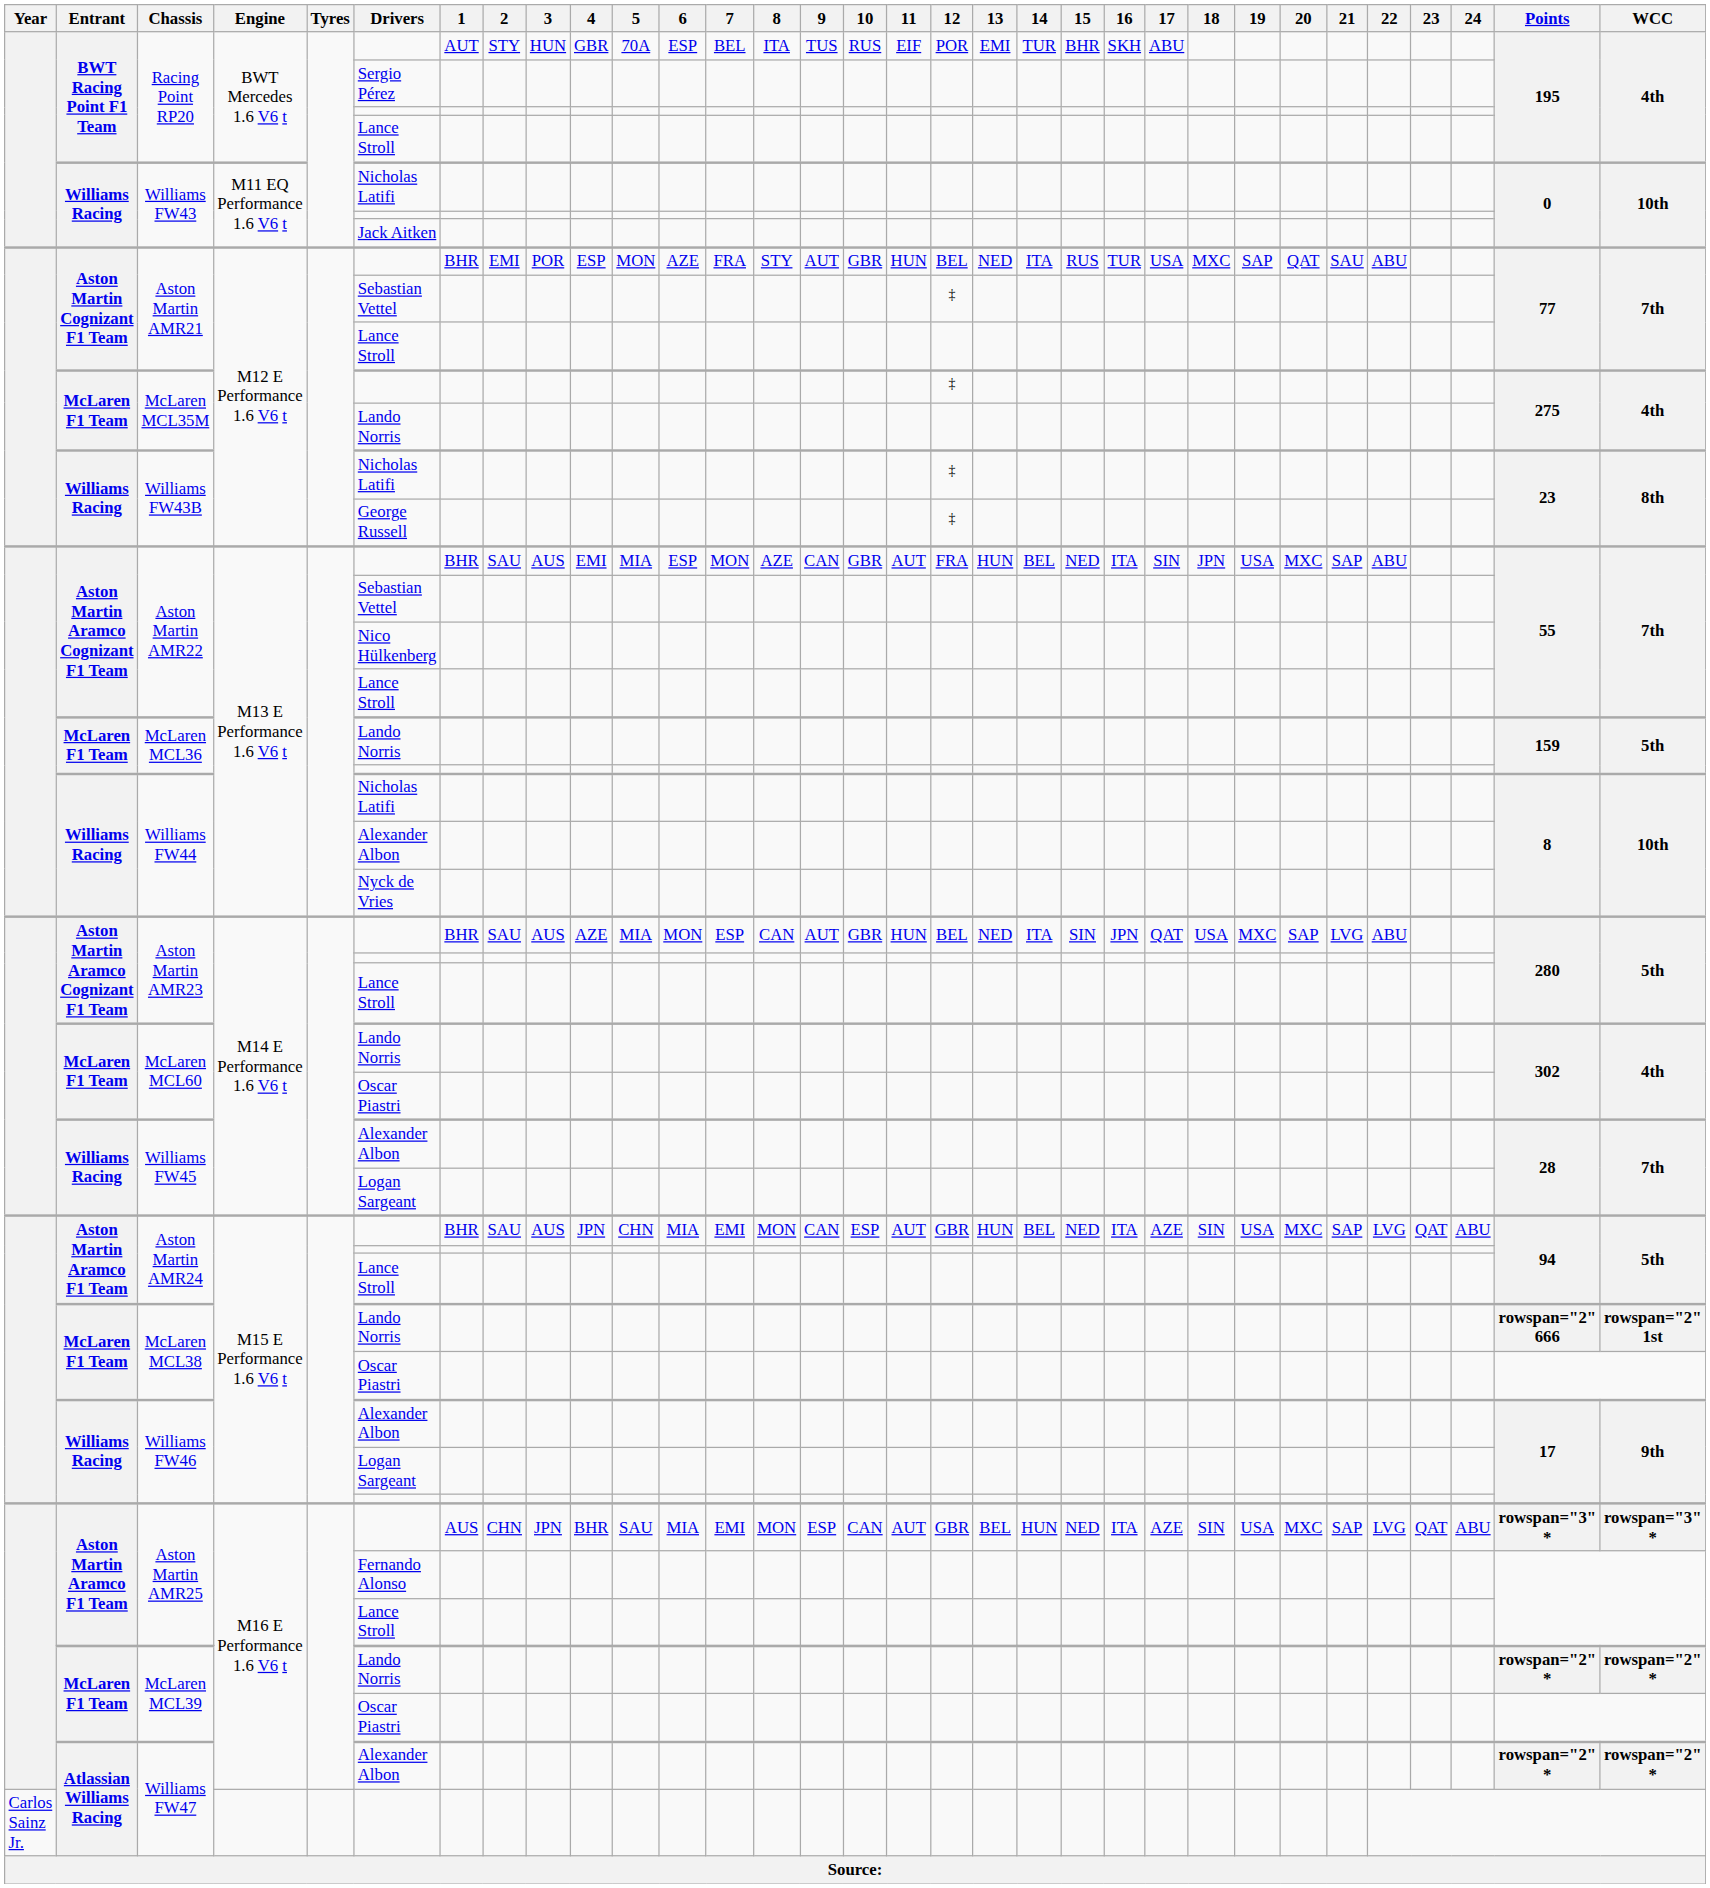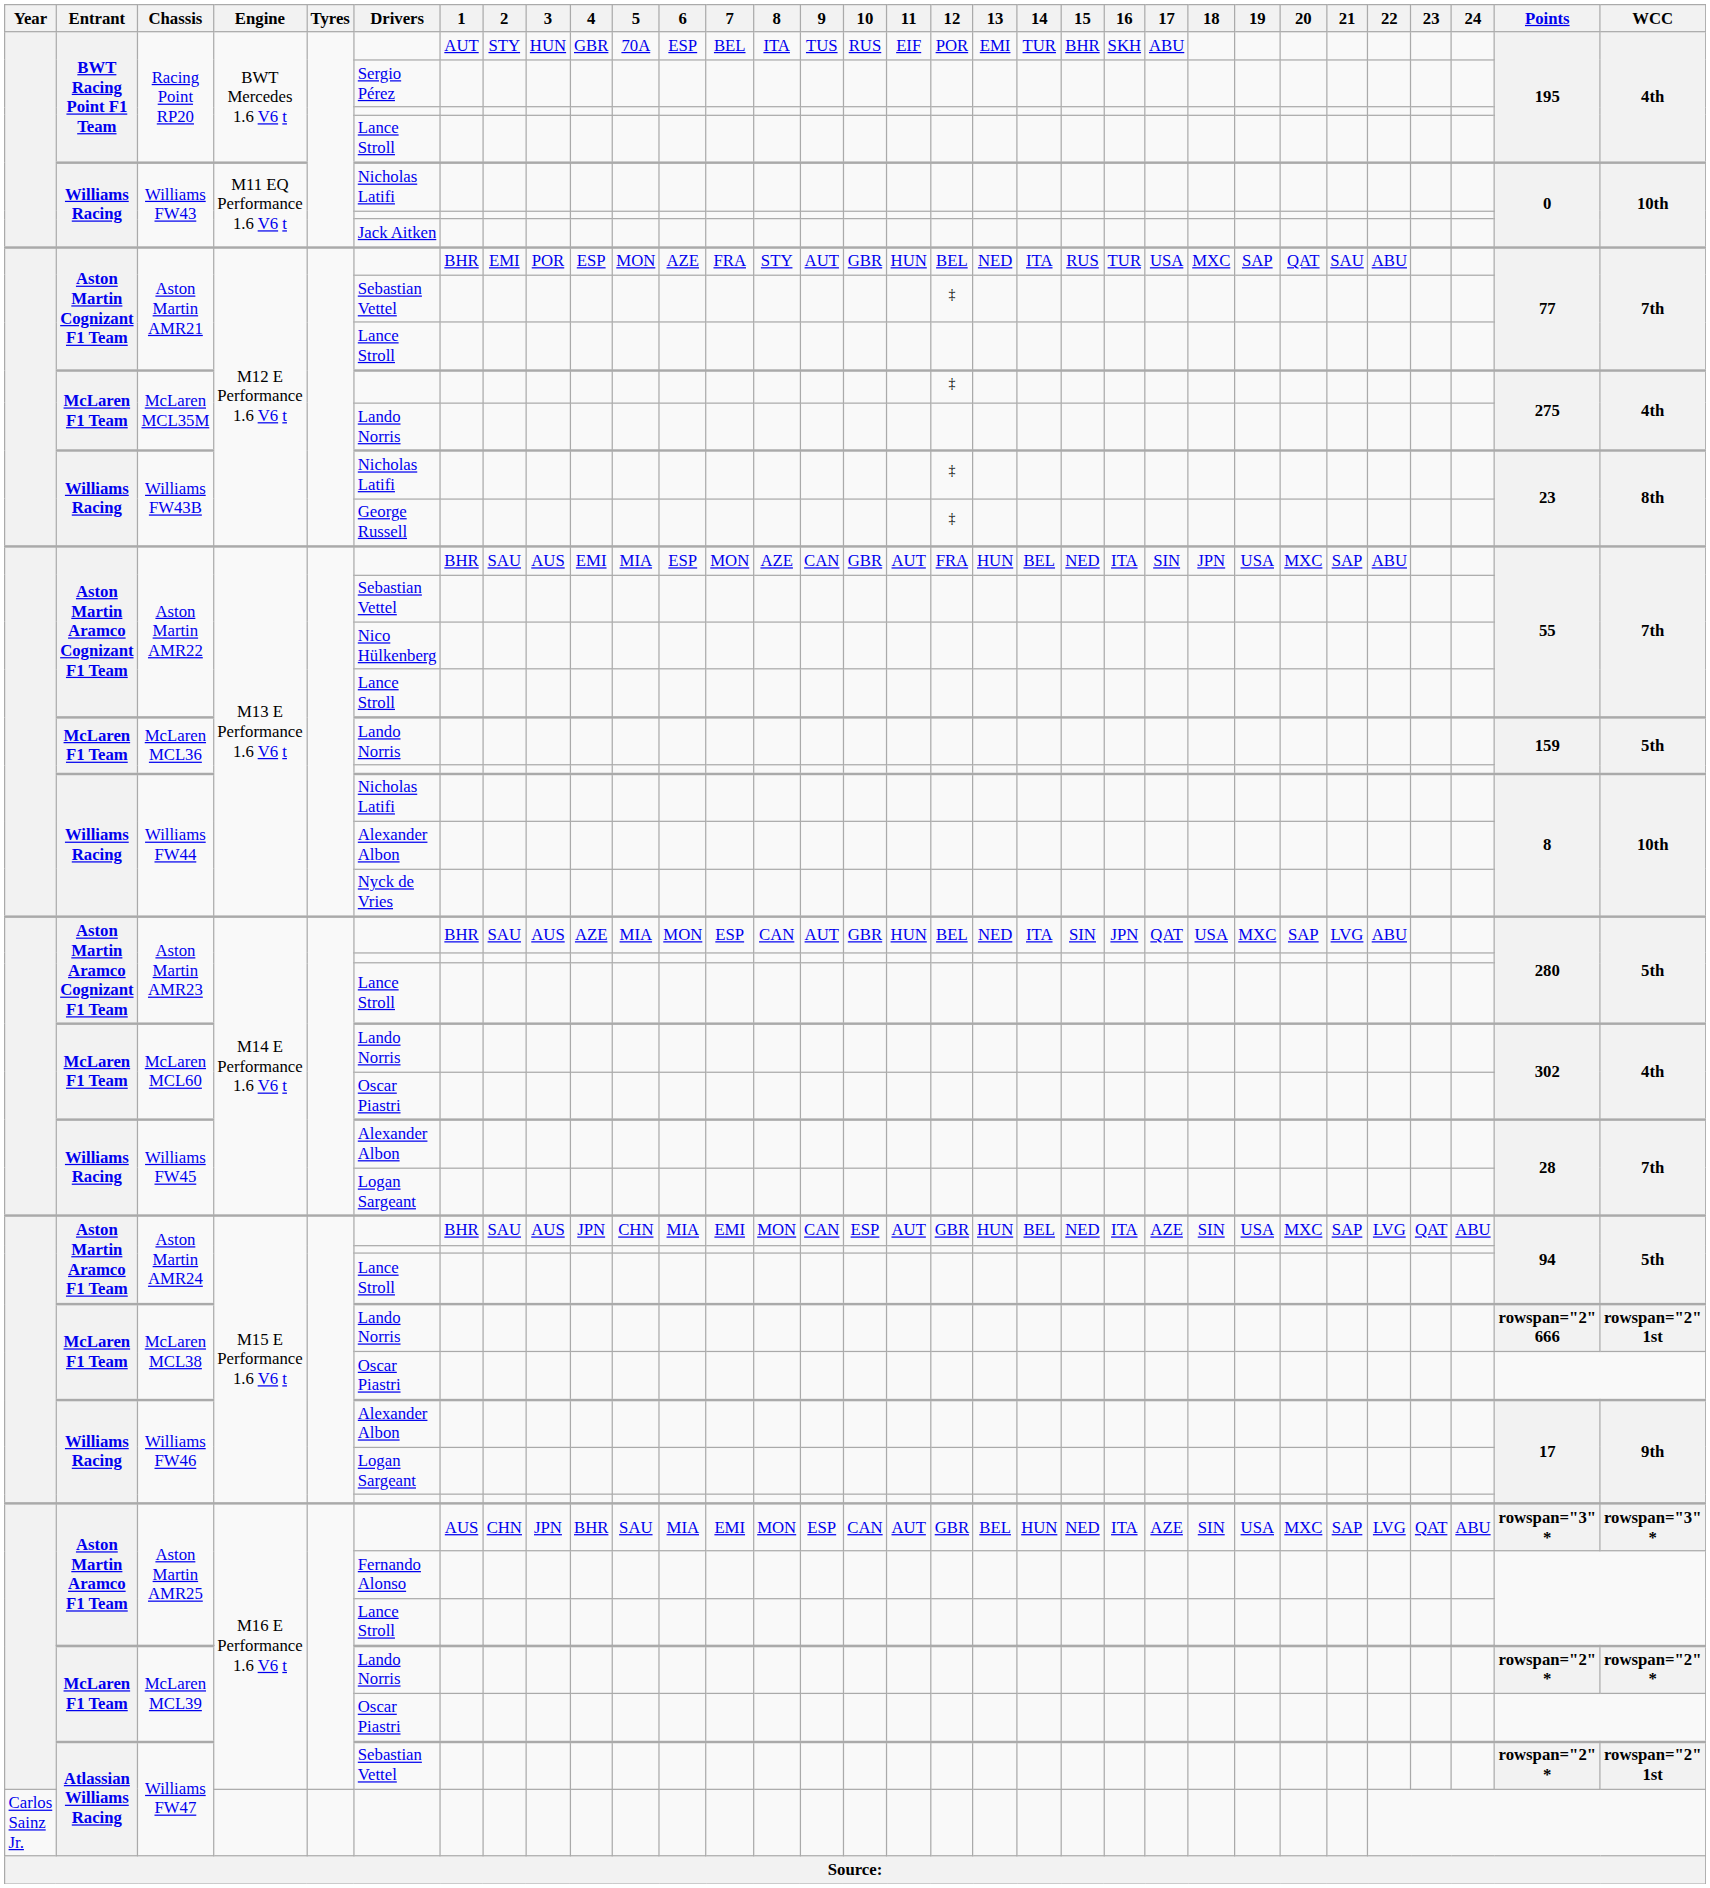(393, 1765) Alexander Albon -> (390, 1765) Sebastian Vettel
(1653, 1765) rowspan="2" * -> (1653, 1765) rowspan="2" 1st
